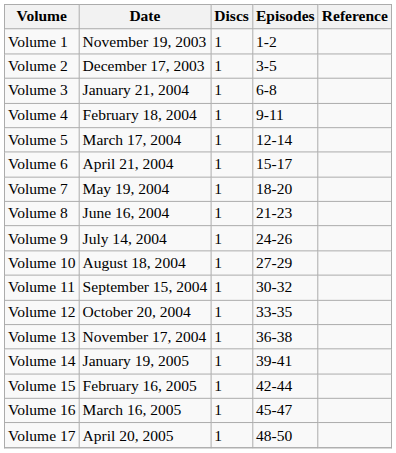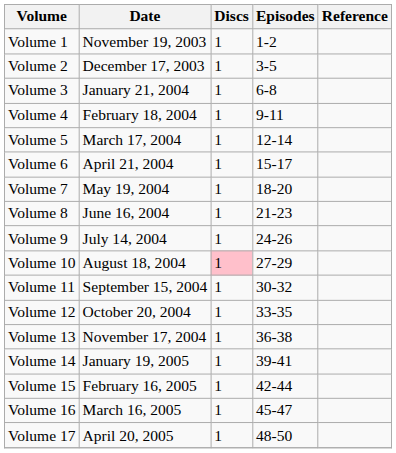(218, 262) no background -> (218, 262) pink background
